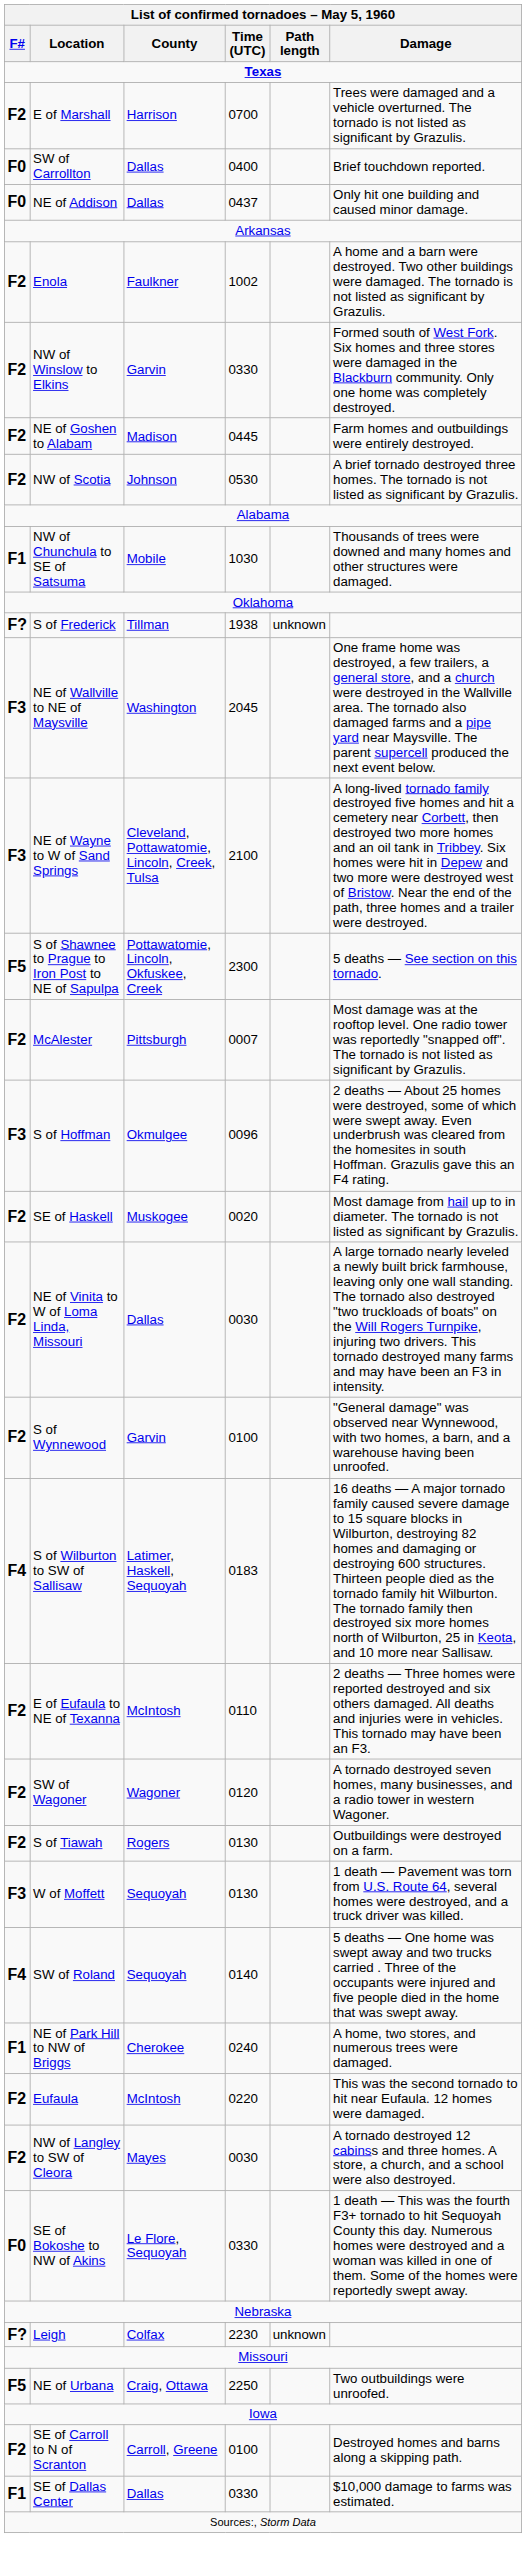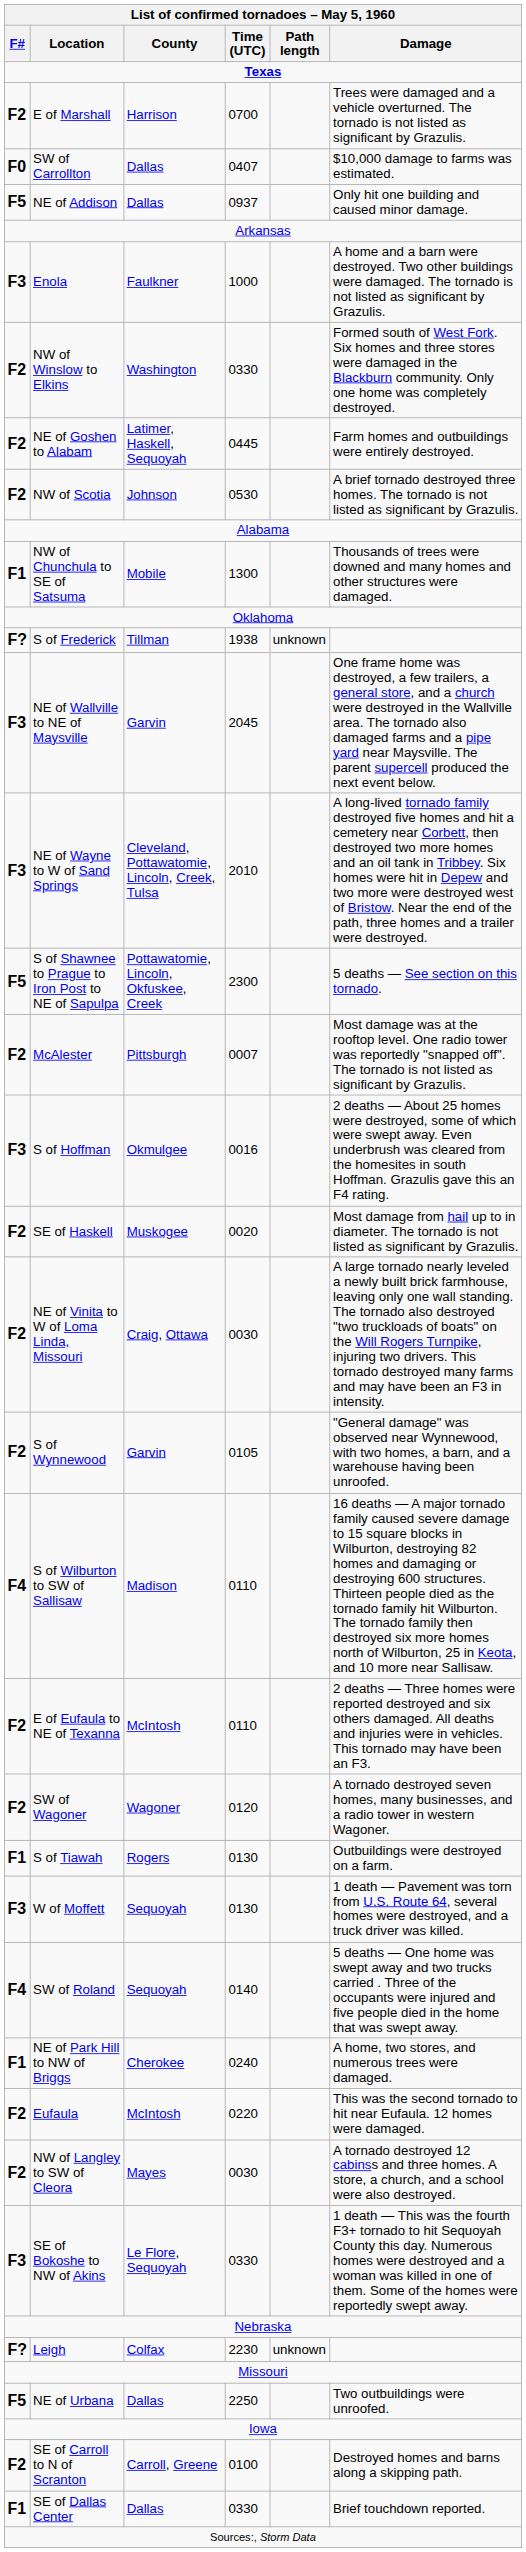(243, 166) 0400 -> (243, 166) 0407
(409, 166) Brief touchdown reported. -> (422, 166) $10,000 damage to farms was estimated.
(17, 202) F0 -> (17, 202) F5
(243, 202) 0437 -> (243, 202) 0937
(17, 281) F2 -> (17, 281) F3
(243, 281) 1002 -> (243, 281) 1000
(146, 370) Garvin -> (161, 370) Washington
(152, 436) Madison -> (157, 443) Latimer, Haskell, Sequoyah
(243, 559) 1030 -> (243, 574) 1300
(161, 707) Washington -> (146, 722) Garvin
(243, 855) 2100 -> (243, 870) 2010
(243, 1135) 0096 -> (243, 1150) 0016
(145, 1319) Dallas -> (167, 1334) Craig, Ottawa
(243, 1437) 0100 -> (243, 1452) 0105
(157, 1570) Latimer, Haskell, Sequoyah -> (152, 1585) Madison
(243, 1570) 0183 -> (243, 1585) 0110
(17, 1843) F2 -> (17, 1858) F1
(17, 2246) F0 -> (17, 2261) F3
(167, 2385) Craig, Ottawa -> (145, 2400) Dallas
(422, 2493) $10,000 damage to farms was estimated. -> (409, 2508) Brief touchdown reported.
